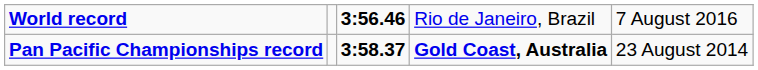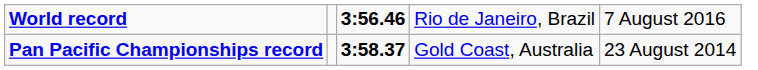(511, 49) bold -> (504, 49) normal
